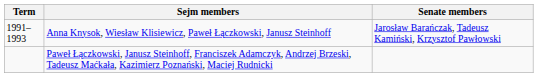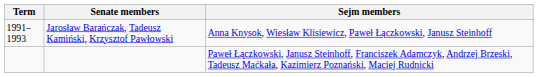columns swapped: (208, 12) <-> (453, 12)
